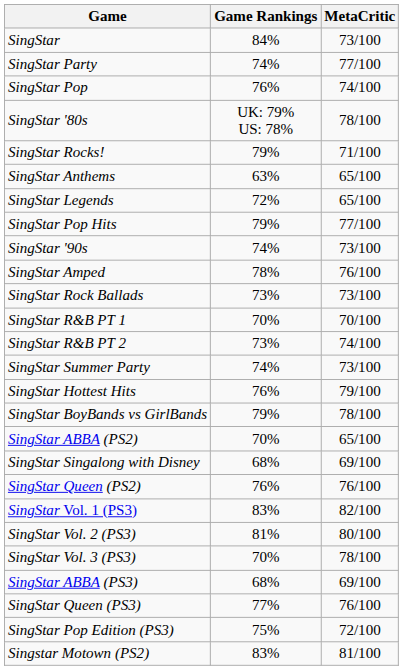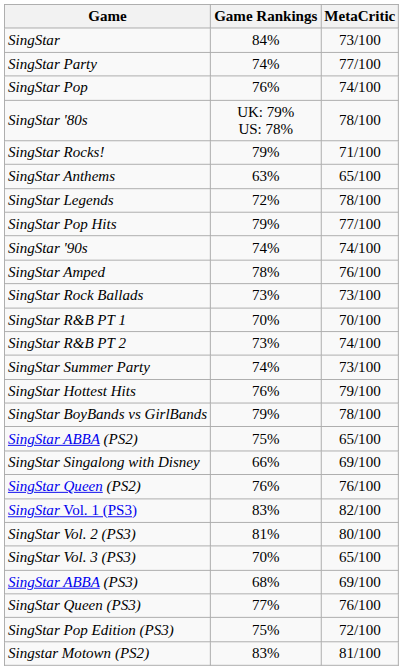(360, 200) 65/100 -> (360, 200) 78/100
(360, 248) 73/100 -> (360, 248) 74/100
(266, 438) 70% -> (266, 438) 75%
(266, 462) 68% -> (266, 462) 66%
(360, 558) 78/100 -> (360, 558) 65/100
